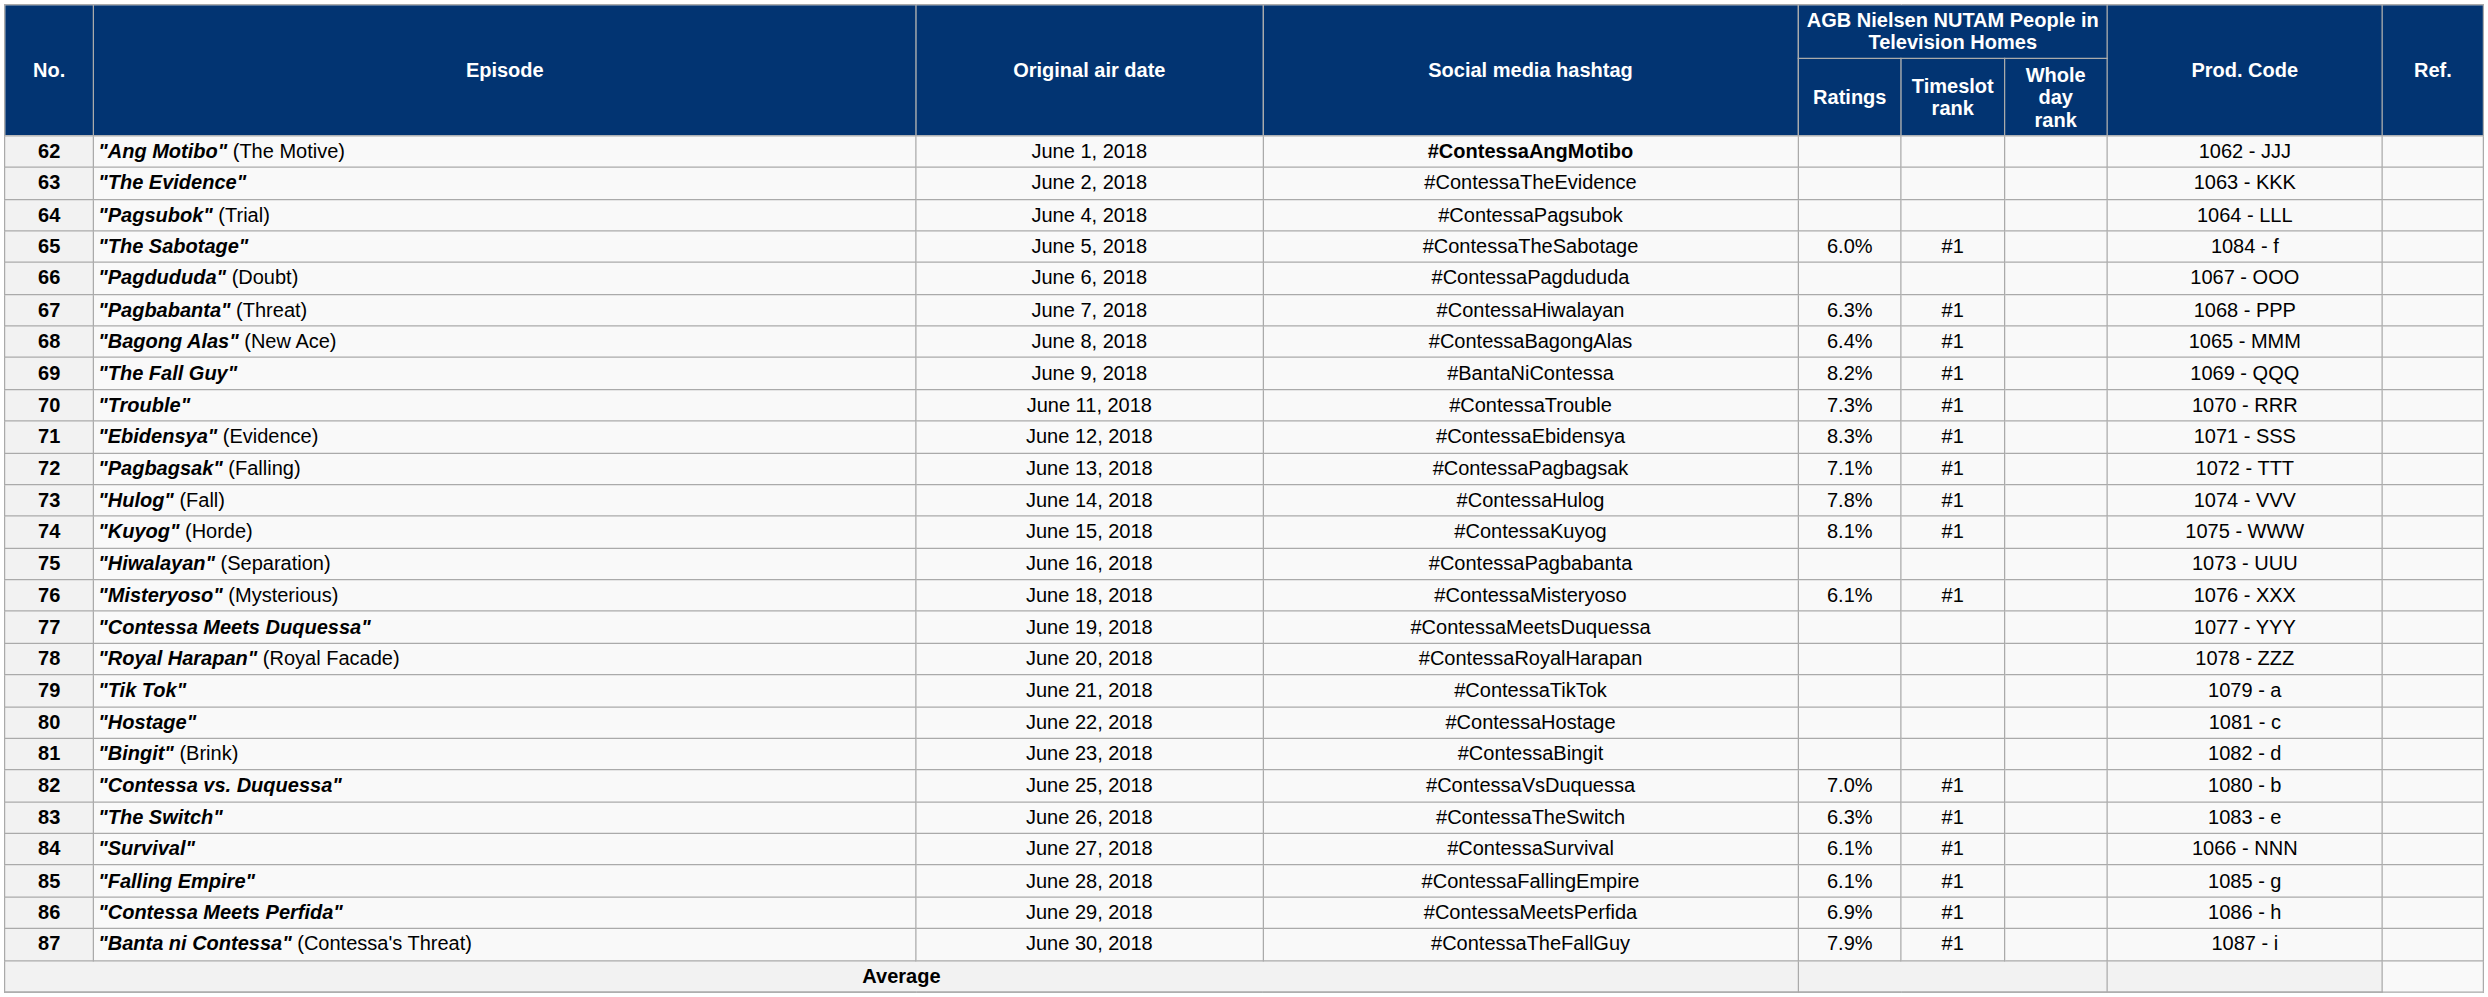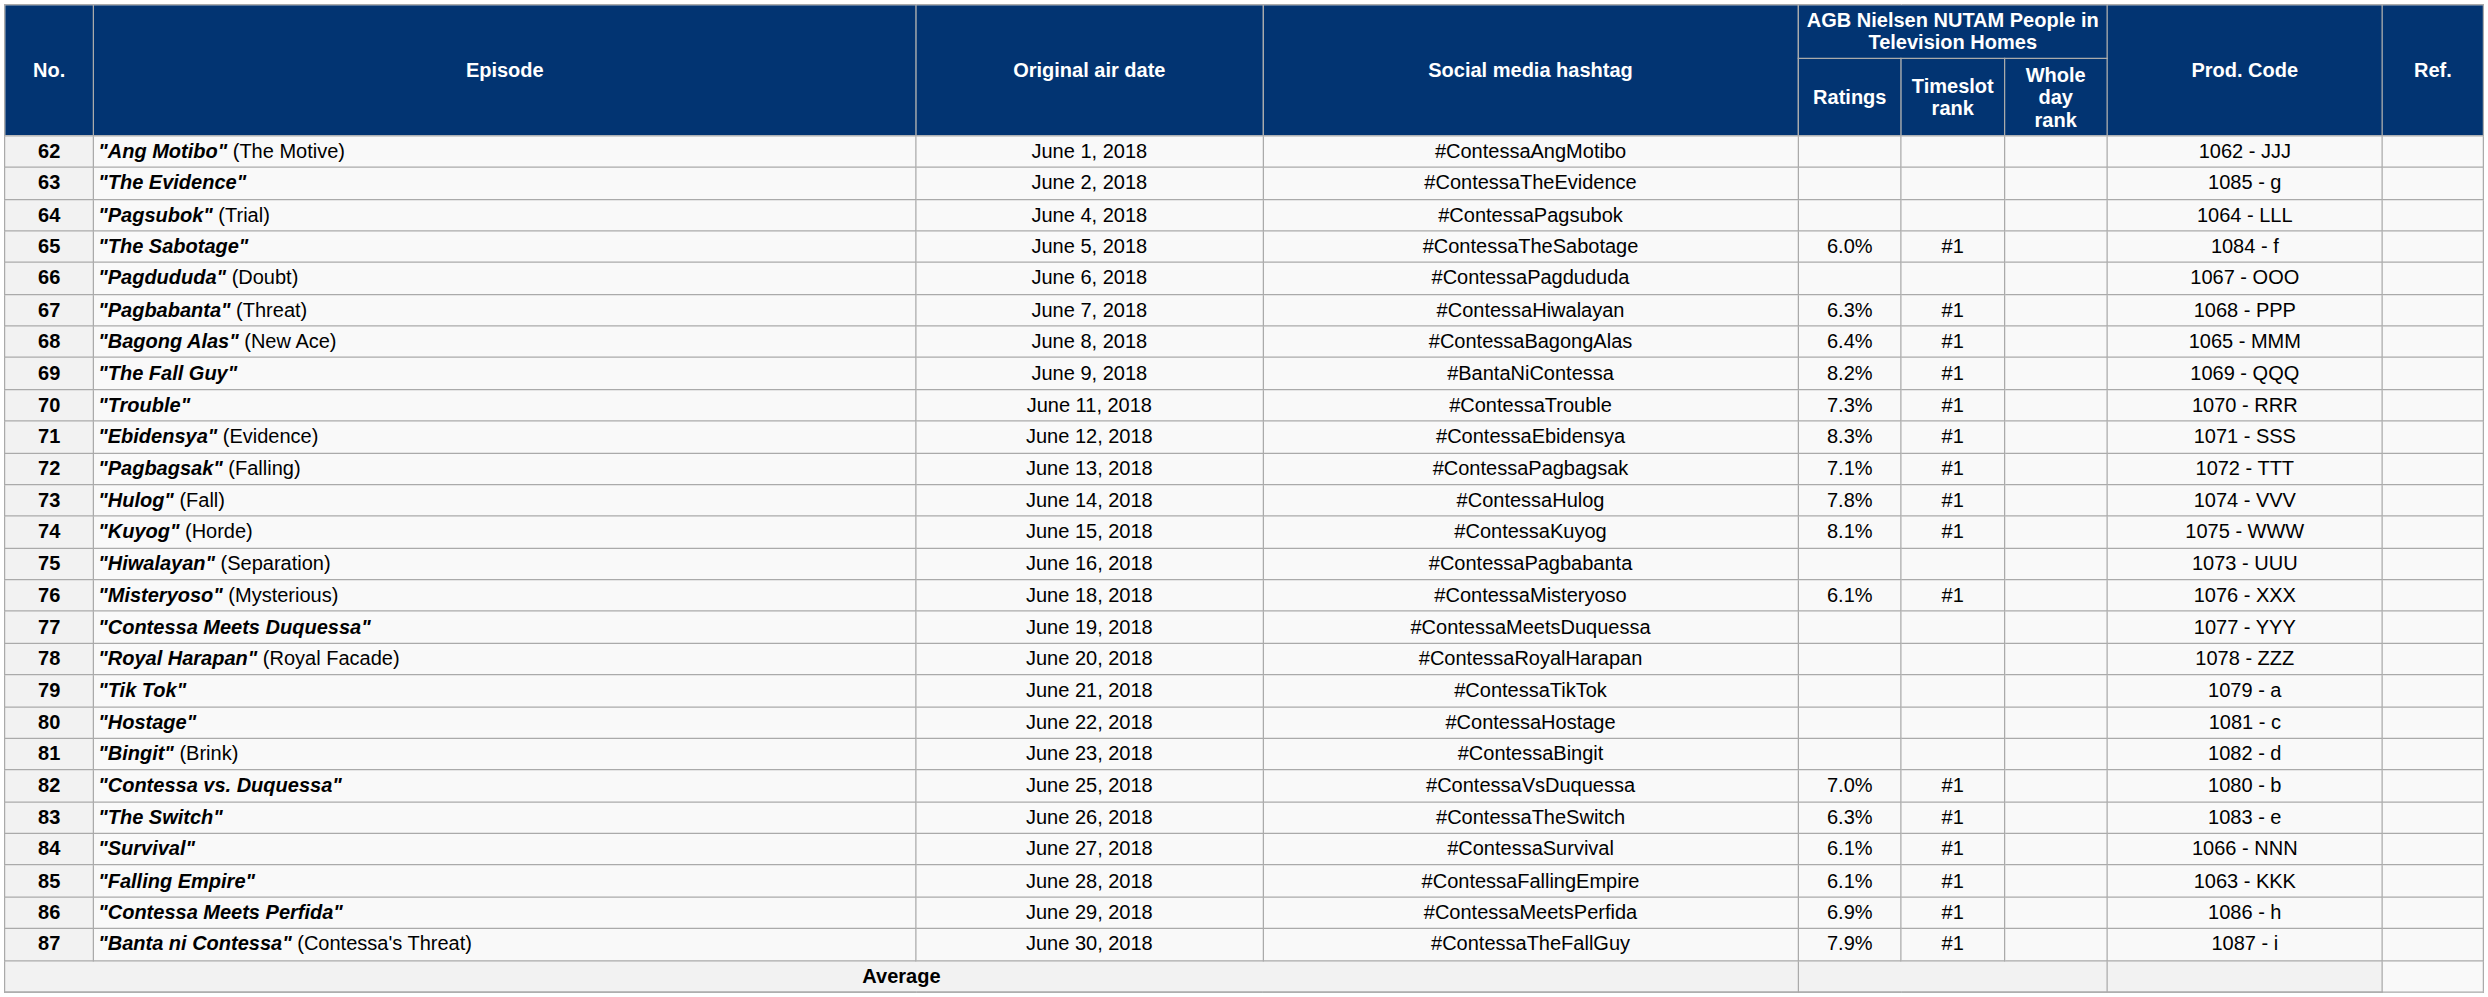(1531, 151) bold -> (1531, 151) normal
(2245, 183) 1063 - KKK -> (2245, 183) 1085 - g
(2245, 880) 1085 - g -> (2245, 880) 1063 - KKK
